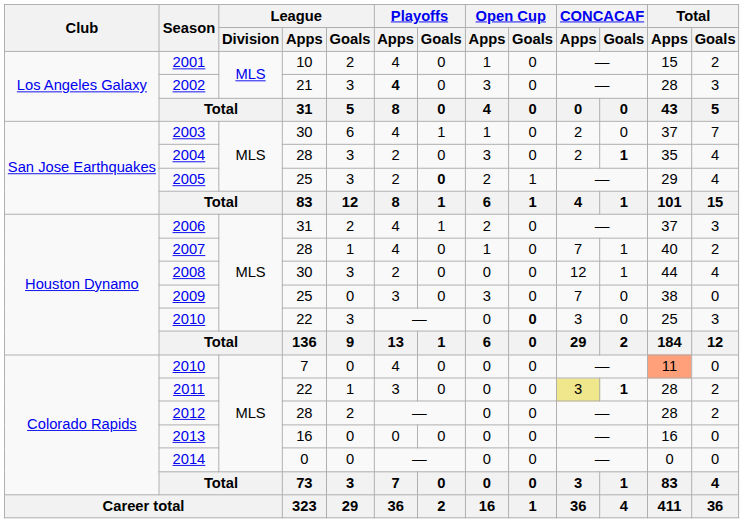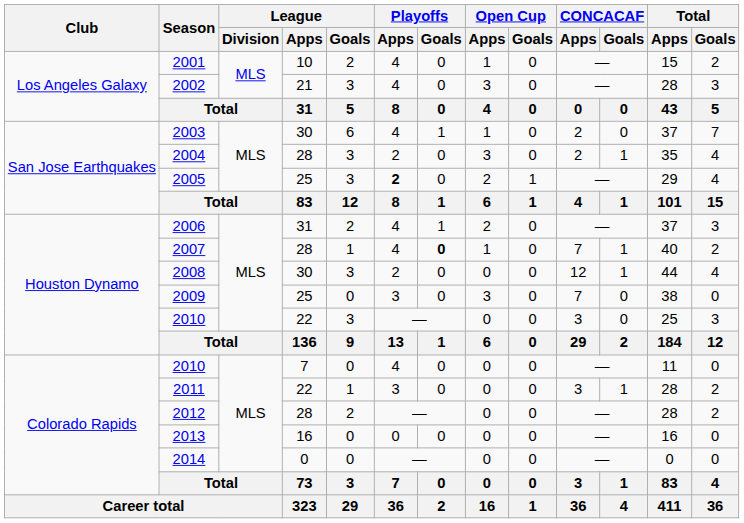(396, 86) bold -> (396, 86) normal
(624, 156) bold -> (624, 156) normal
(396, 179) normal -> (396, 179) bold
(441, 179) bold -> (441, 179) normal
(441, 249) normal -> (441, 249) bold
(533, 319) bold -> (533, 319) normal
(669, 366) lightsalmon background -> (669, 366) no background
(578, 389) khaki background -> (578, 389) no background
(624, 389) bold -> (624, 389) normal
